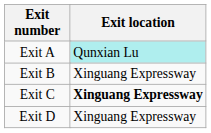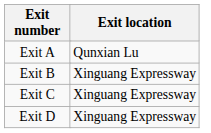(106, 52) paleturquoise background -> (106, 52) no background
(138, 95) bold -> (135, 95) normal
